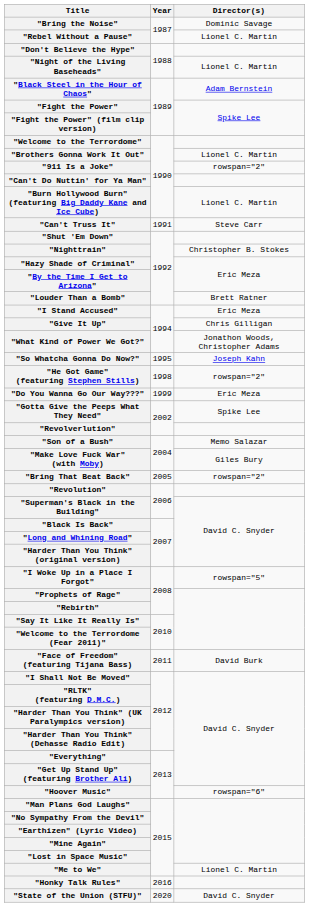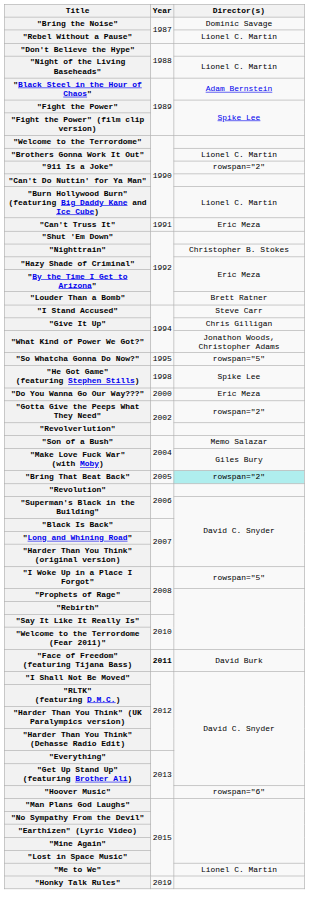(239, 225) Steve Carr -> (239, 225) Eric Meza
(239, 311) Eric Meza -> (239, 311) Steve Carr
(239, 359) Joseph Kahn -> (239, 359) rowspan="5"
(239, 377) rowspan="2" -> (239, 377) Spike Lee
(162, 394) 1999 -> (162, 394) 2000
(239, 412) Spike Lee -> (239, 412) rowspan="2"
(239, 477) no background -> (239, 477) paleturquoise background
(162, 660) normal -> (162, 660) bold
(162, 883) 2016 -> (162, 883) 2019
- row: (78, 895)
